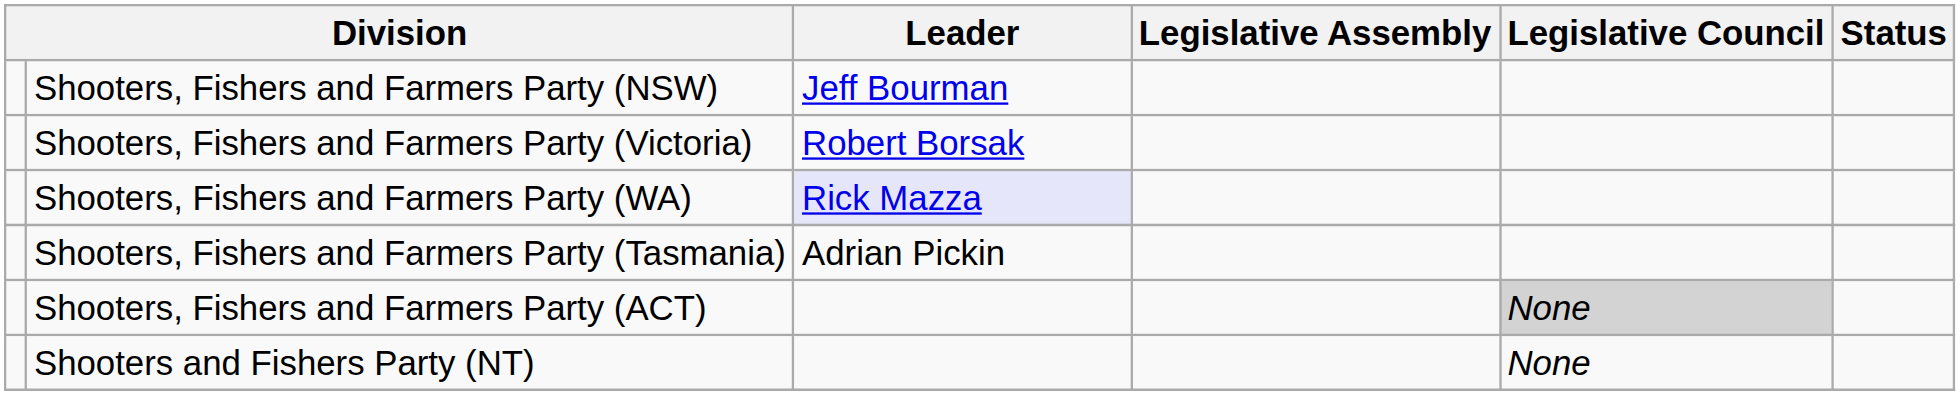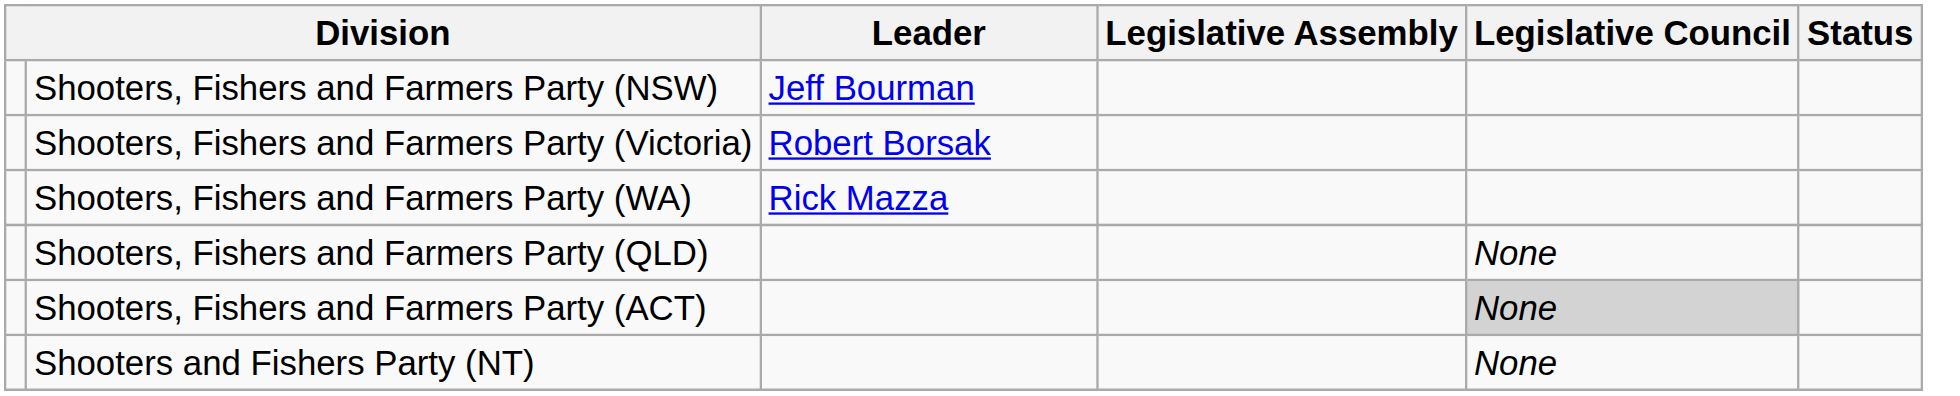(892, 198) lavender background -> (858, 198) no background
+ row: (371, 253)
- row: (410, 253)
